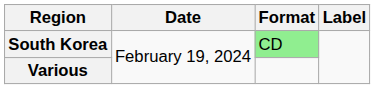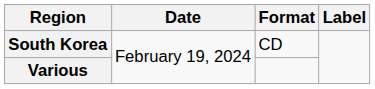(271, 44) lightgreen background -> (271, 44) no background
